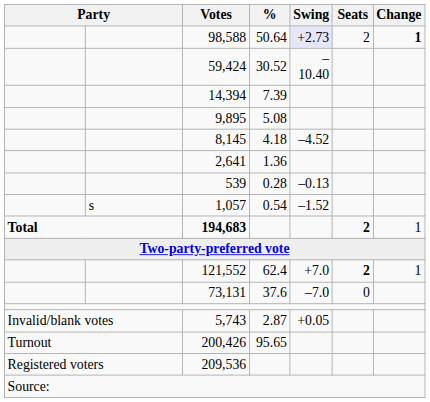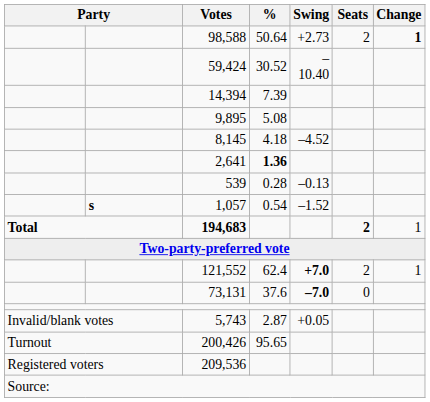(313, 37) lavender background -> (313, 37) no background
(275, 161) normal -> (275, 161) bold
(91, 205) normal -> (91, 205) bold
(317, 270) normal -> (317, 270) bold
(366, 270) bold -> (366, 270) normal
(317, 292) normal -> (317, 292) bold
